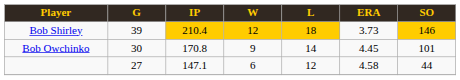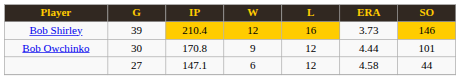(311, 30) 18 -> (311, 30) 16
(311, 48) 14 -> (311, 48) 12
(369, 48) 4.45 -> (369, 48) 4.44
